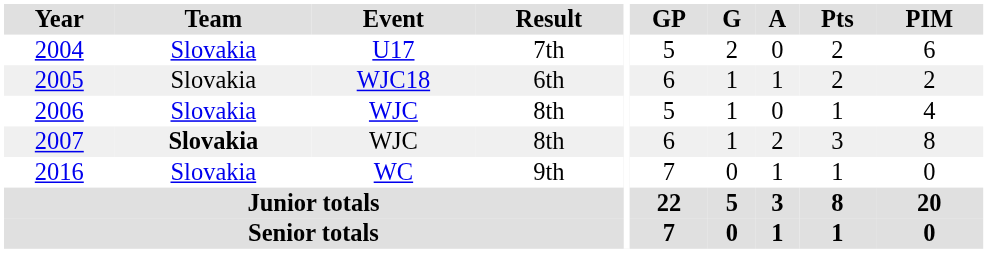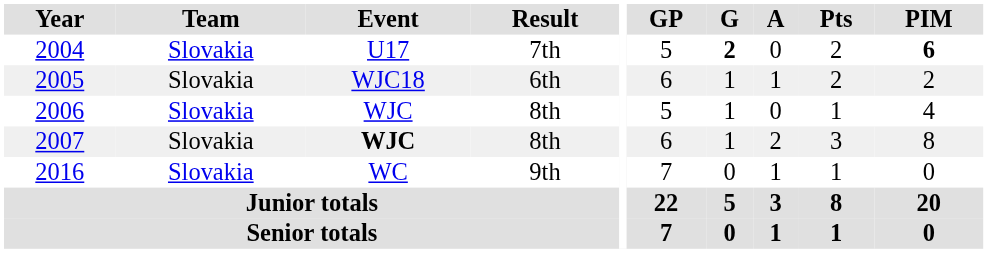(732, 49) normal -> (730, 49) bold
(929, 49) normal -> (929, 49) bold
(213, 141) bold -> (211, 141) normal
(393, 141) normal -> (388, 141) bold
